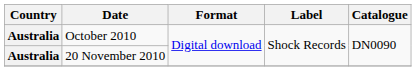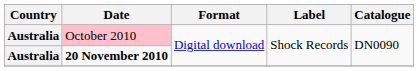(101, 35) no background -> (101, 35) pink background
(115, 55) normal -> (117, 55) bold
